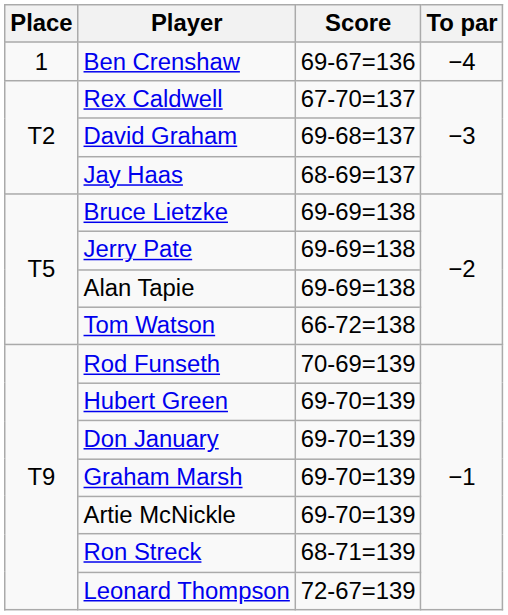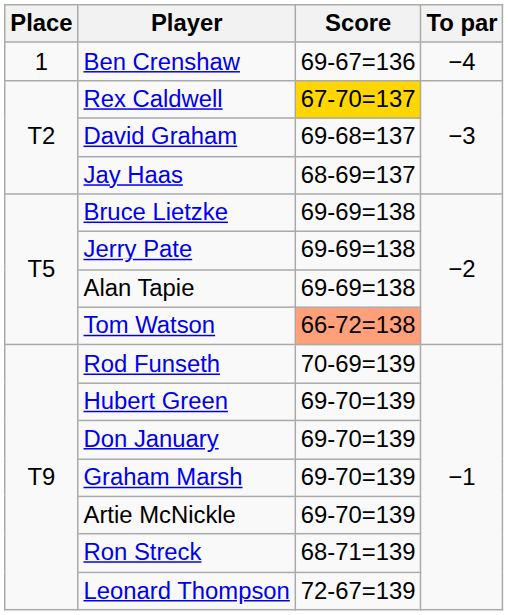(358, 99) no background -> (358, 99) gold background
(358, 325) no background -> (358, 325) lightsalmon background
